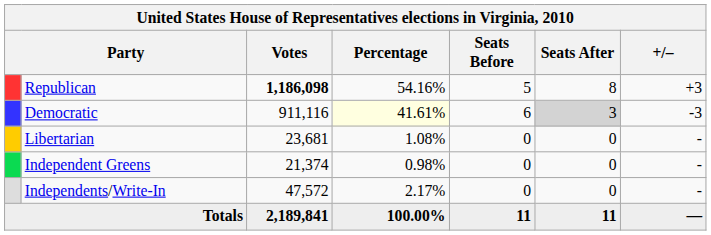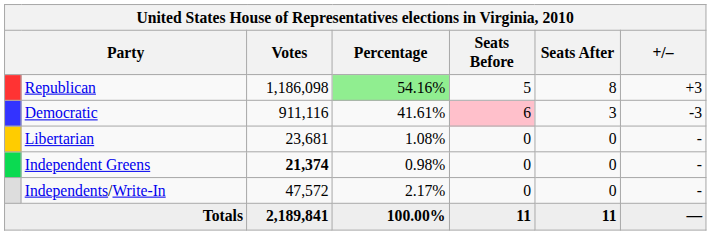(297, 87) bold -> (297, 87) normal
(421, 87) no background -> (421, 87) lightgreen background
(421, 113) lightyellow background -> (421, 113) no background
(527, 113) no background -> (527, 113) pink background
(613, 113) lightgrey background -> (613, 113) no background
(307, 165) normal -> (307, 165) bold
